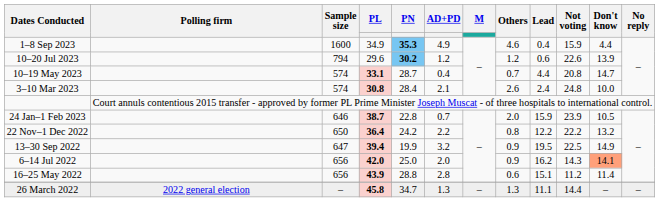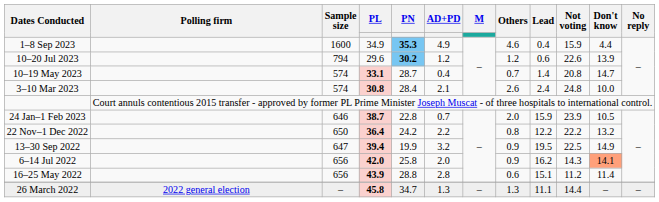(543, 74) 4.4 -> (543, 74) 1.4
(408, 161) 25.0 -> (408, 161) 25.8
